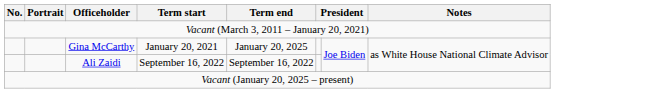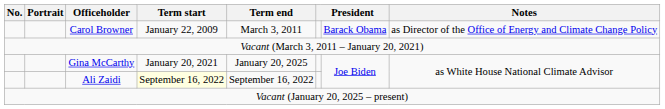+ row: (101, 29)
(182, 63) no background -> (182, 79) lightyellow background
